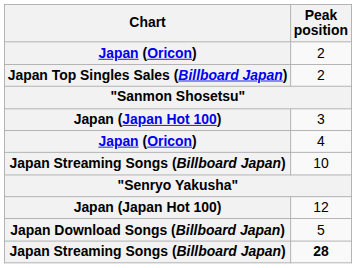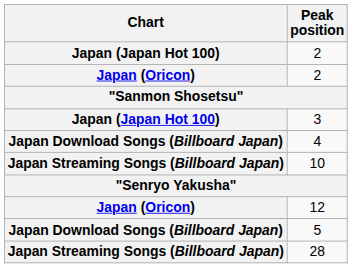(148, 53) Japan (Oricon) -> (146, 53) Japan (Japan Hot 100)
(148, 75) Japan Top Singles Sales (Billboard Japan) -> (146, 75) Japan (Oricon)
(148, 141) Japan (Oricon) -> (146, 141) Japan Download Songs (Billboard Japan)
(148, 207) Japan (Japan Hot 100) -> (146, 207) Japan (Oricon)
(321, 251) bold -> (317, 251) normal
